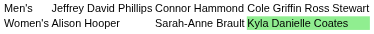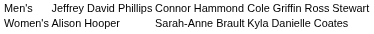(298, 23) lightgreen background -> (298, 23) no background
